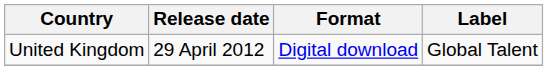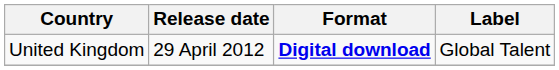(348, 49) normal -> (355, 49) bold
